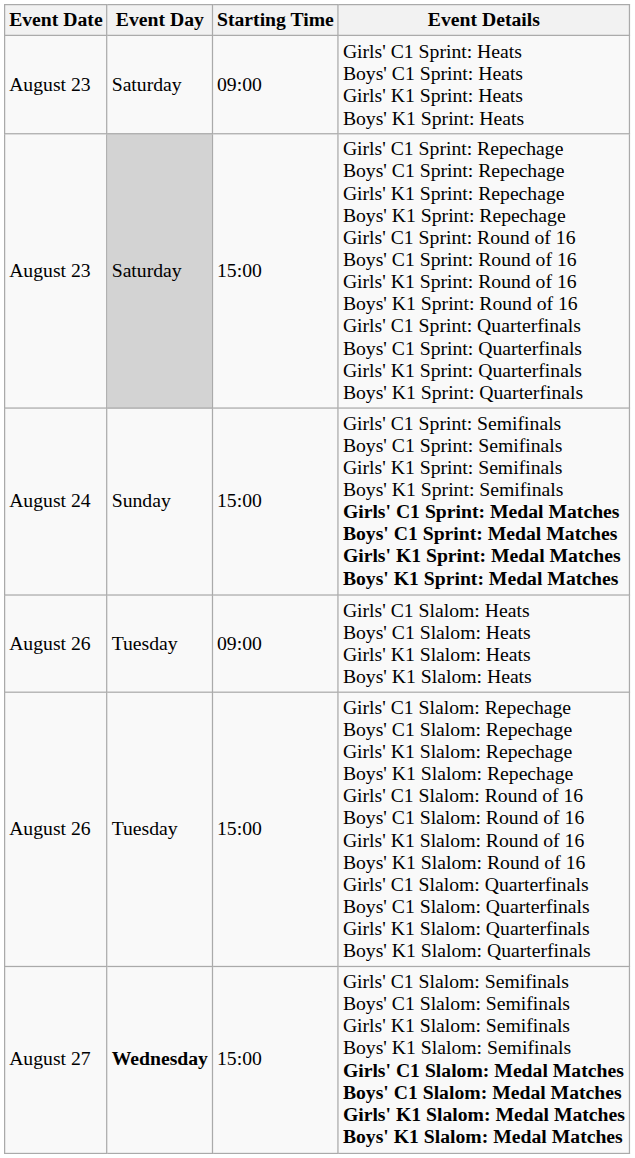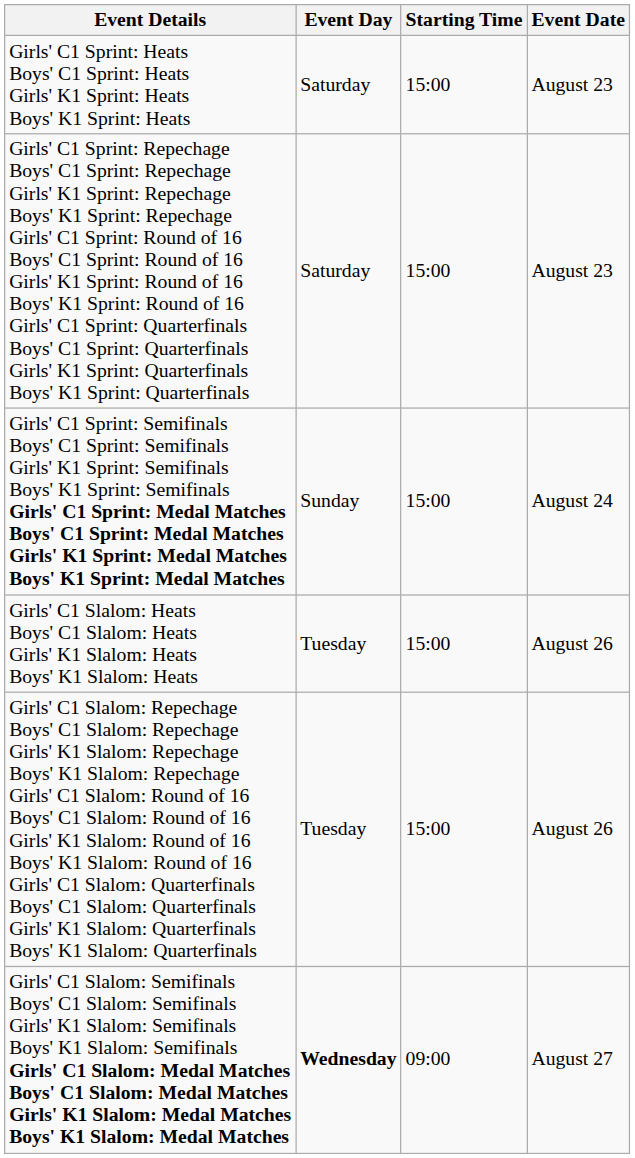columns swapped: (56, 20) <-> (484, 20)
(239, 84) 09:00 -> (428, 84) 15:00
(147, 270) lightgrey background -> (335, 270) no background
(239, 643) 09:00 -> (428, 643) 15:00
(239, 1059) 15:00 -> (428, 1059) 09:00
